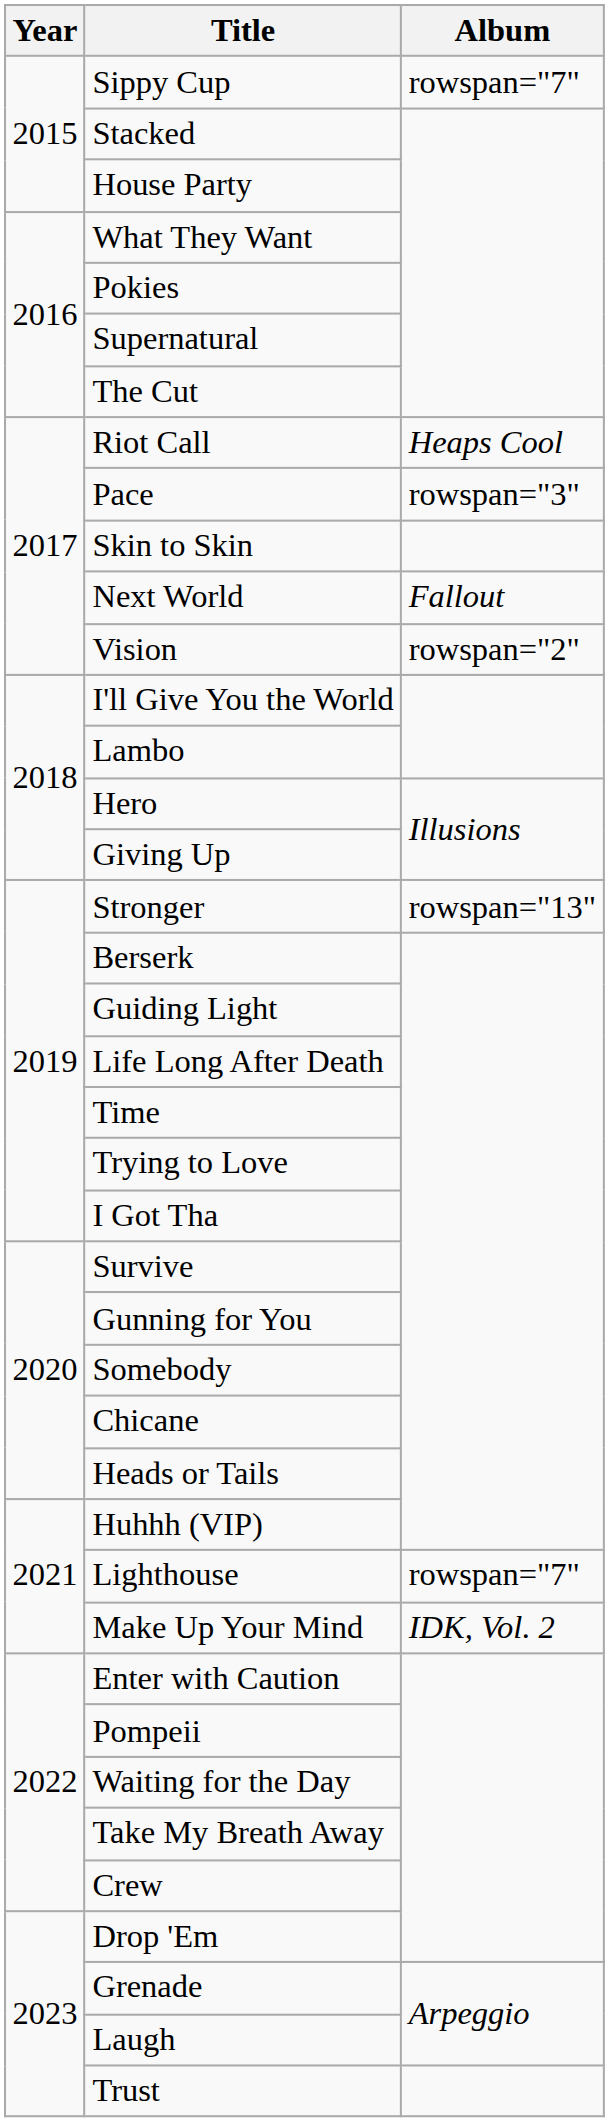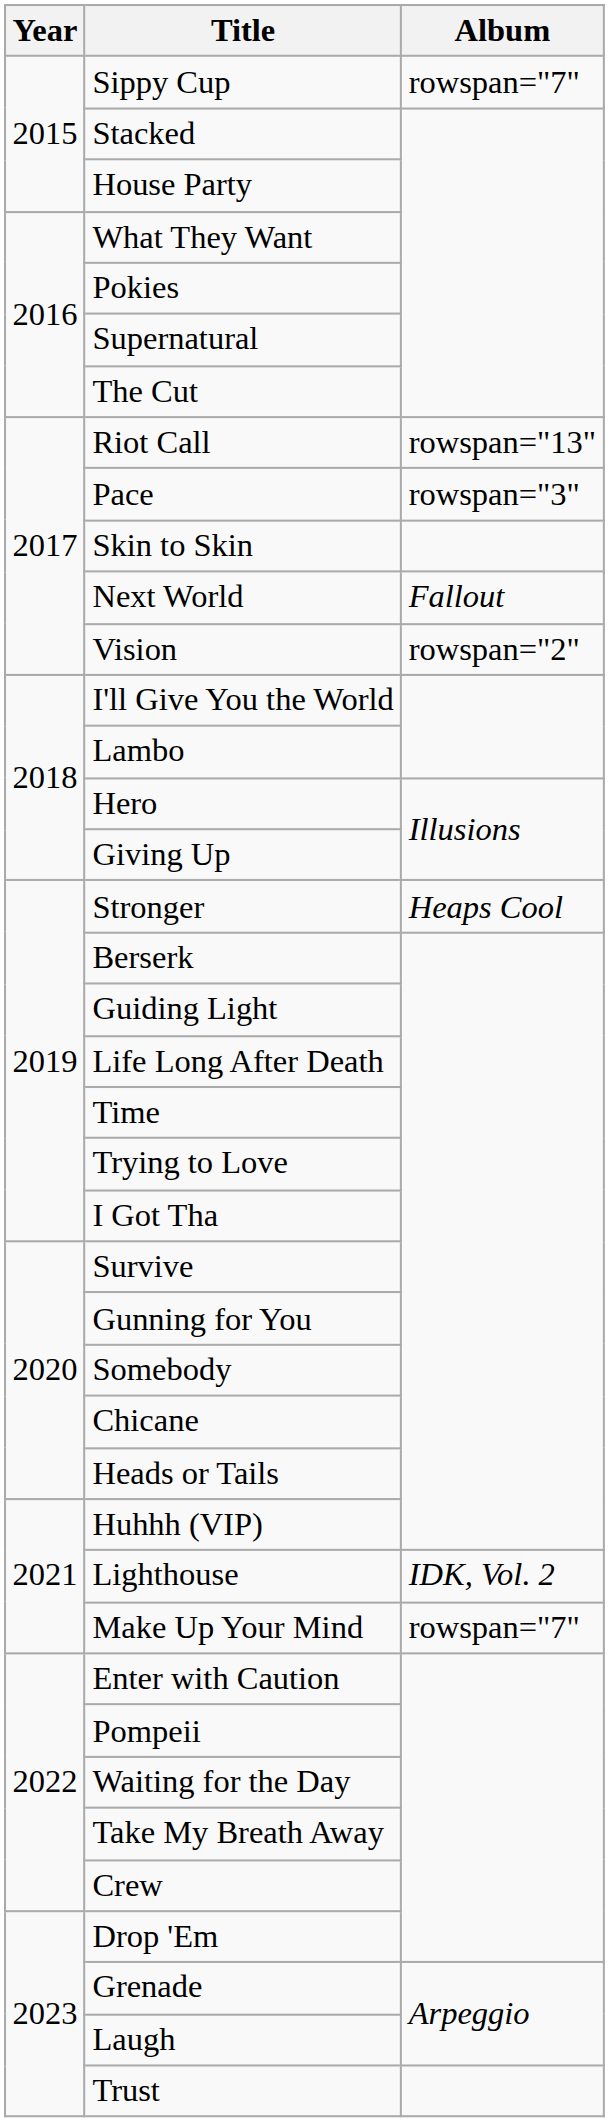(486, 442) Heaps Cool -> (502, 442) rowspan="13"
(502, 905) rowspan="13" -> (486, 905) Heaps Cool
(494, 1575) rowspan="7" -> (482, 1575) IDK, Vol. 2
(482, 1627) IDK, Vol. 2 -> (494, 1627) rowspan="7"
